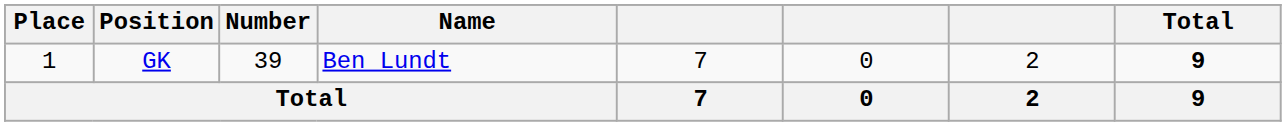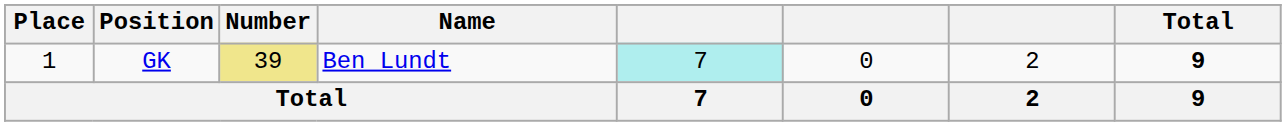(268, 63) no background -> (268, 63) khaki background
(701, 63) no background -> (701, 63) paleturquoise background
